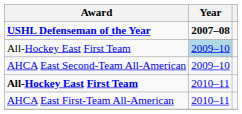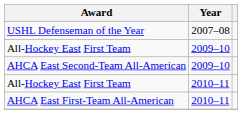(79, 30) bold -> (76, 30) normal
(210, 30) bold -> (210, 30) normal
(210, 48) lightblue background -> (210, 48) no background
(72, 83) bold -> (69, 83) normal
